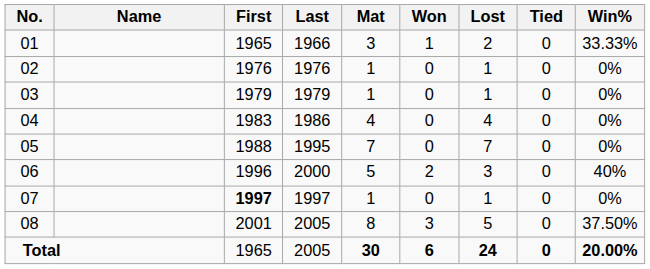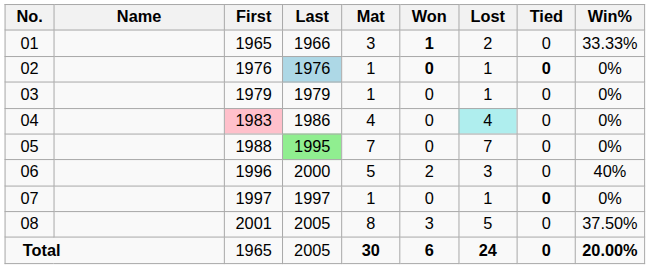(429, 43) normal -> (429, 43) bold
(312, 69) no background -> (312, 69) lightblue background
(429, 69) normal -> (429, 69) bold
(546, 69) normal -> (546, 69) bold
(254, 120) no background -> (254, 120) pink background
(488, 120) no background -> (488, 120) paleturquoise background
(312, 146) no background -> (312, 146) lightgreen background
(254, 198) bold -> (254, 198) normal
(546, 198) normal -> (546, 198) bold
